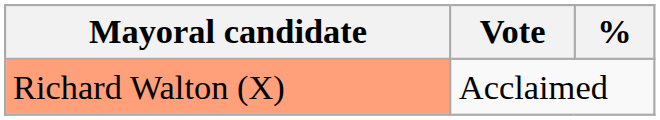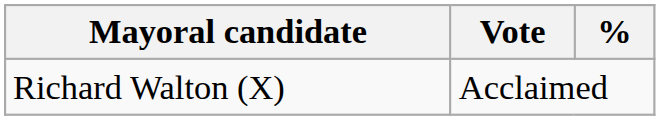(149, 86) lightsalmon background -> (149, 86) no background
